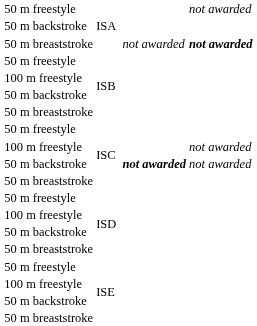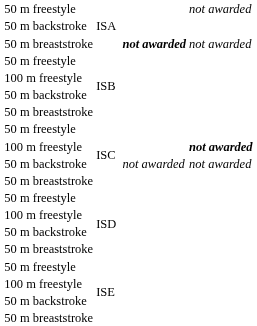(154, 43) normal -> (154, 43) bold
(221, 43) bold -> (220, 43) normal
(220, 146) normal -> (221, 146) bold
(154, 163) bold -> (154, 163) normal
